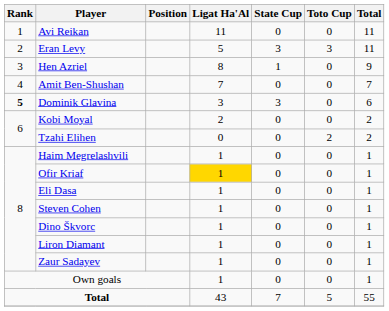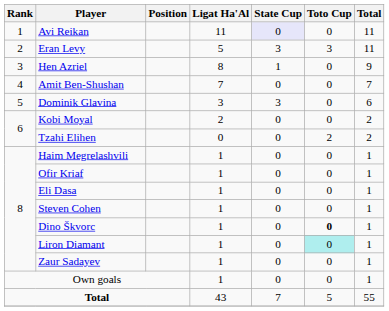(278, 31) no background -> (278, 31) lavender background
(20, 102) bold -> (20, 102) normal
(221, 173) gold background -> (221, 173) no background
(329, 226) normal -> (329, 226) bold
(329, 244) no background -> (329, 244) paleturquoise background
